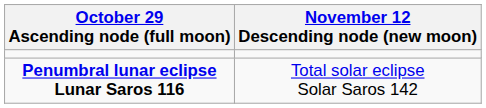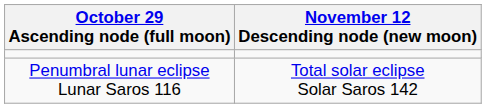(119, 80) bold -> (119, 80) normal
